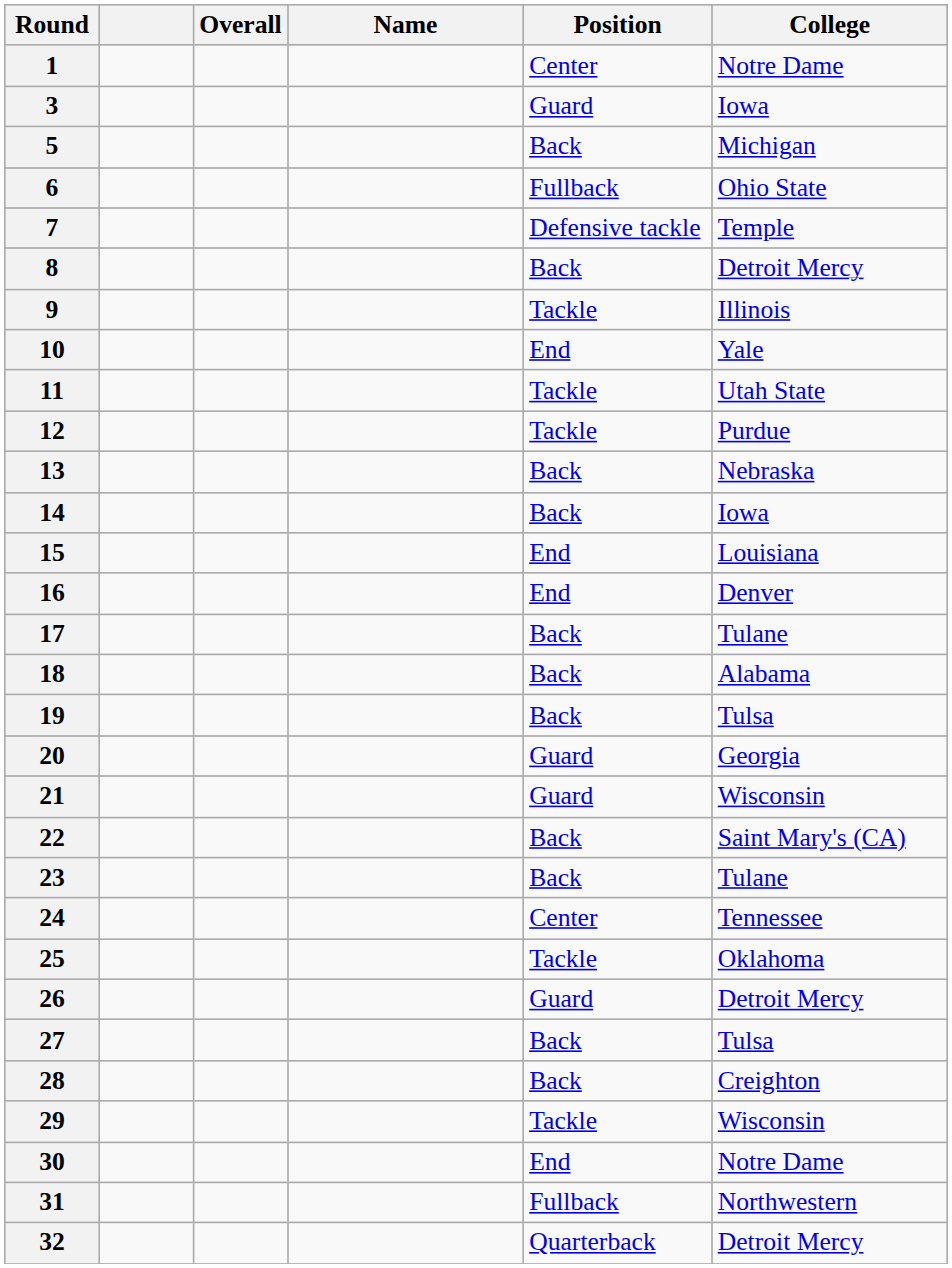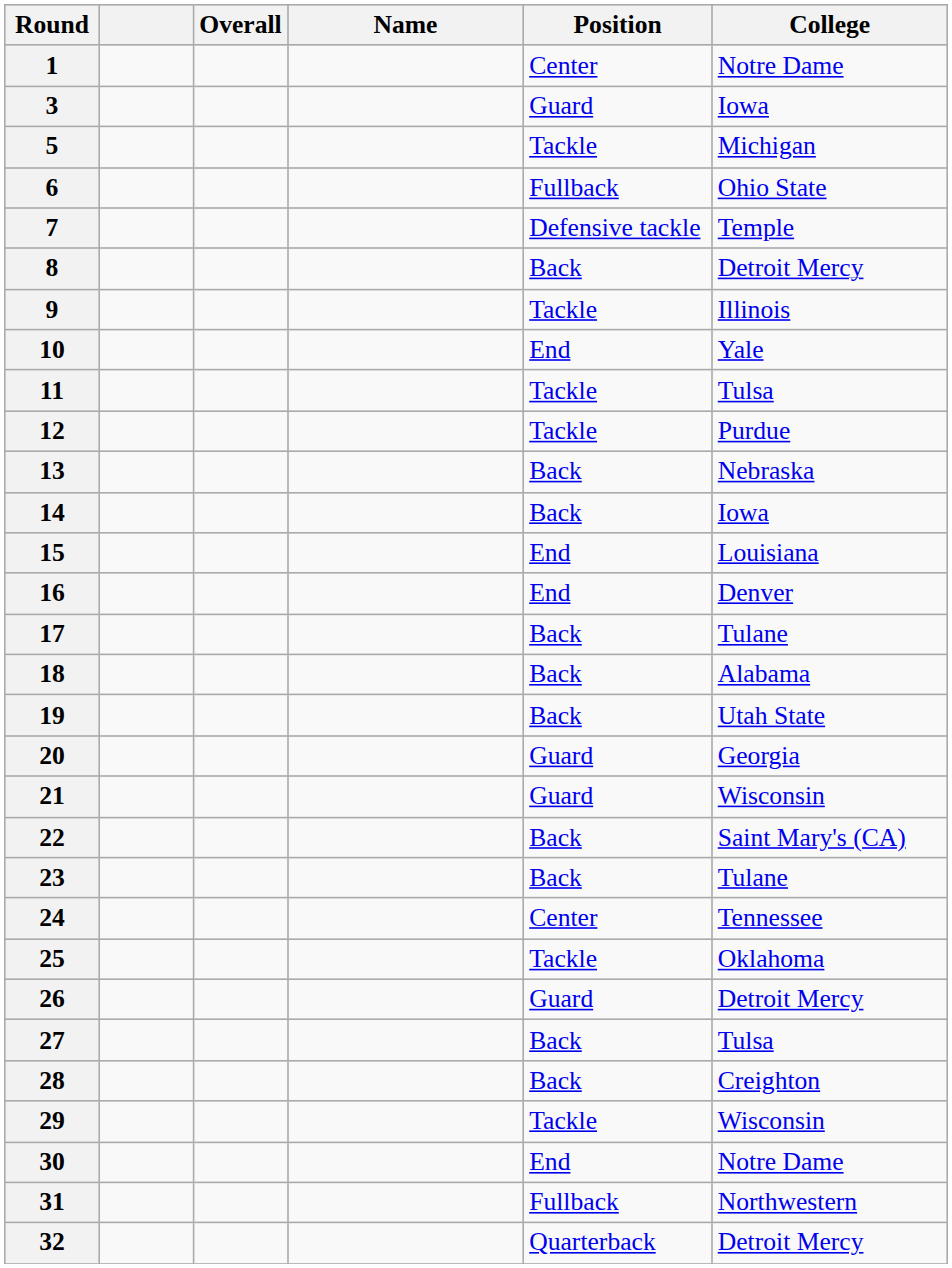(556, 146) Back -> (563, 146) Tackle
(771, 390) Utah State -> (746, 390) Tulsa
(746, 715) Tulsa -> (771, 715) Utah State
